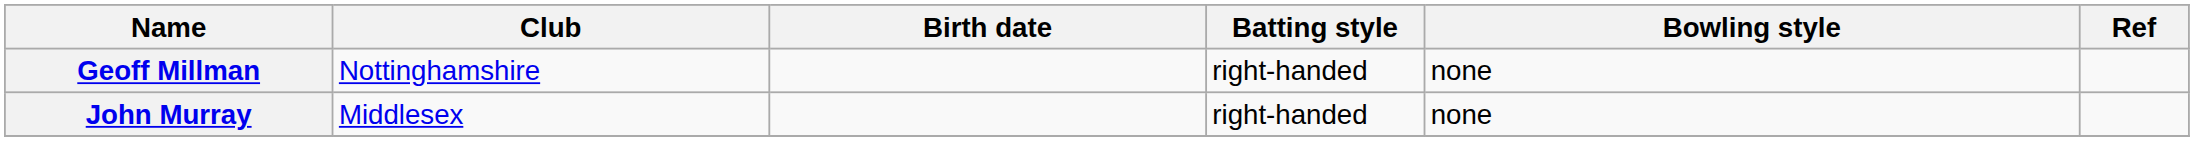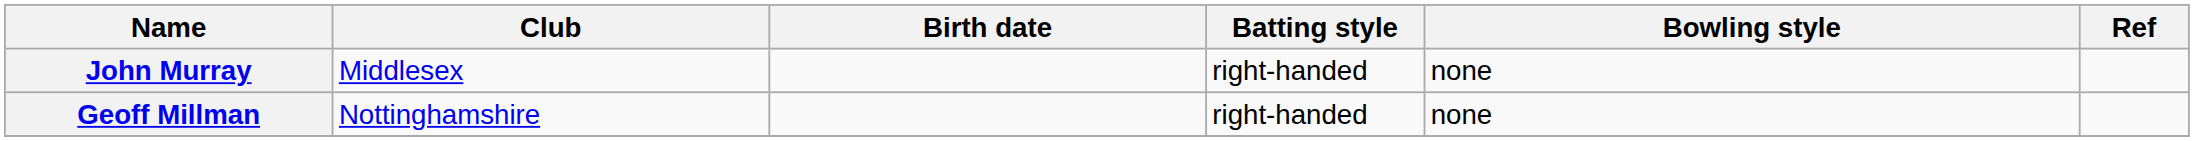rows swapped: (169, 71) <-> (169, 115)
